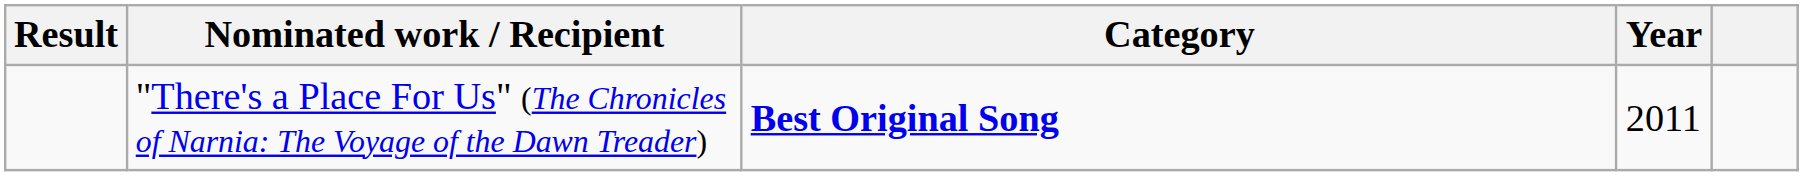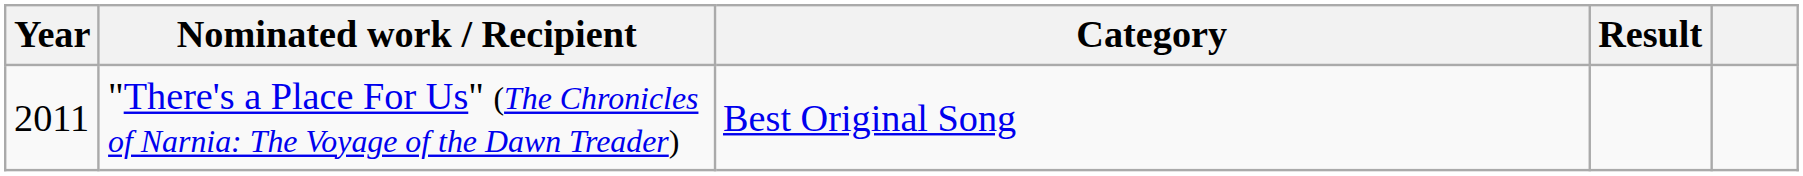columns swapped: (1664, 34) <-> (66, 34)
(905, 116) bold -> (870, 116) normal
